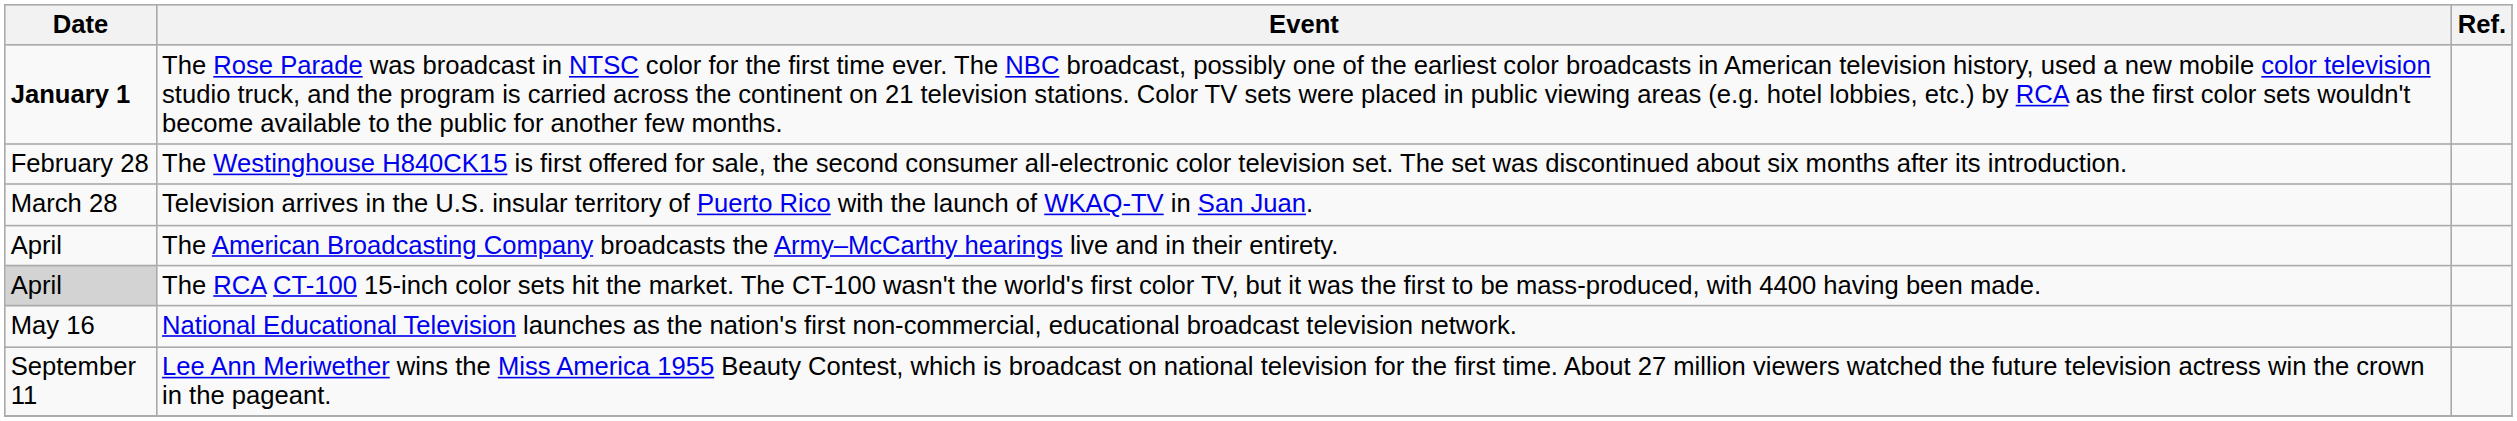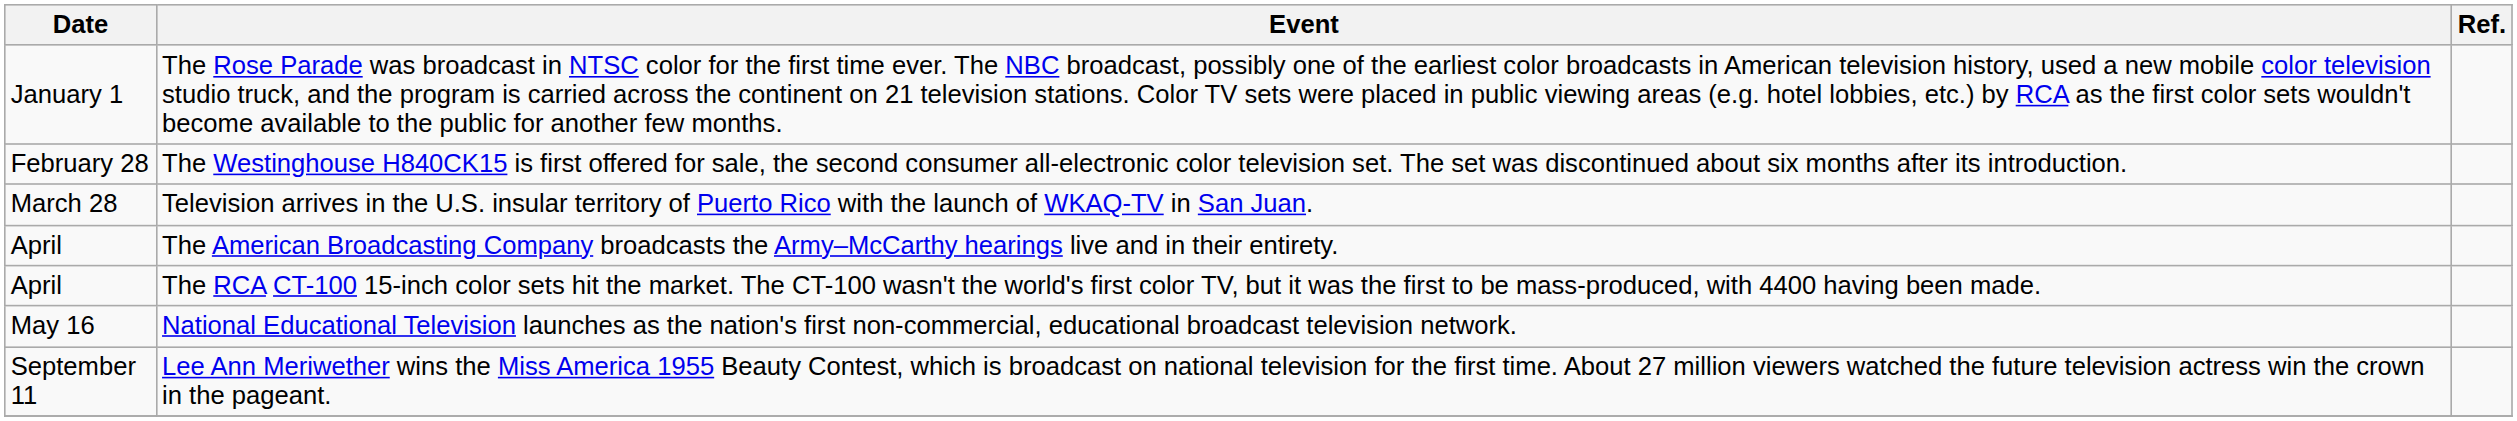(70, 94) bold -> (67, 94) normal
(36, 285) lightgrey background -> (36, 285) no background
